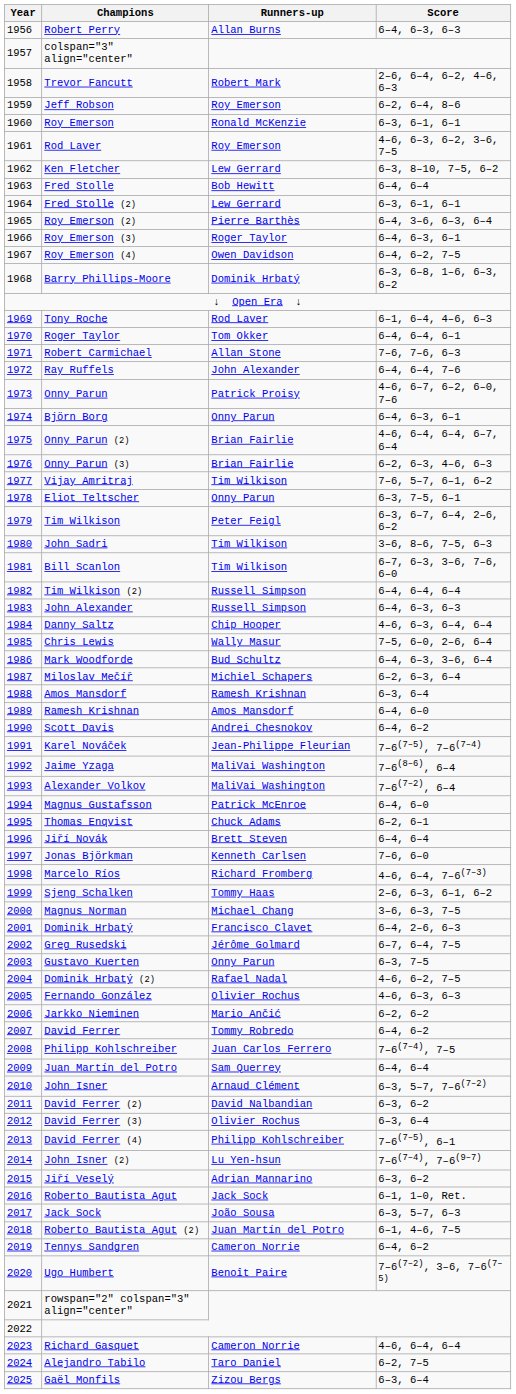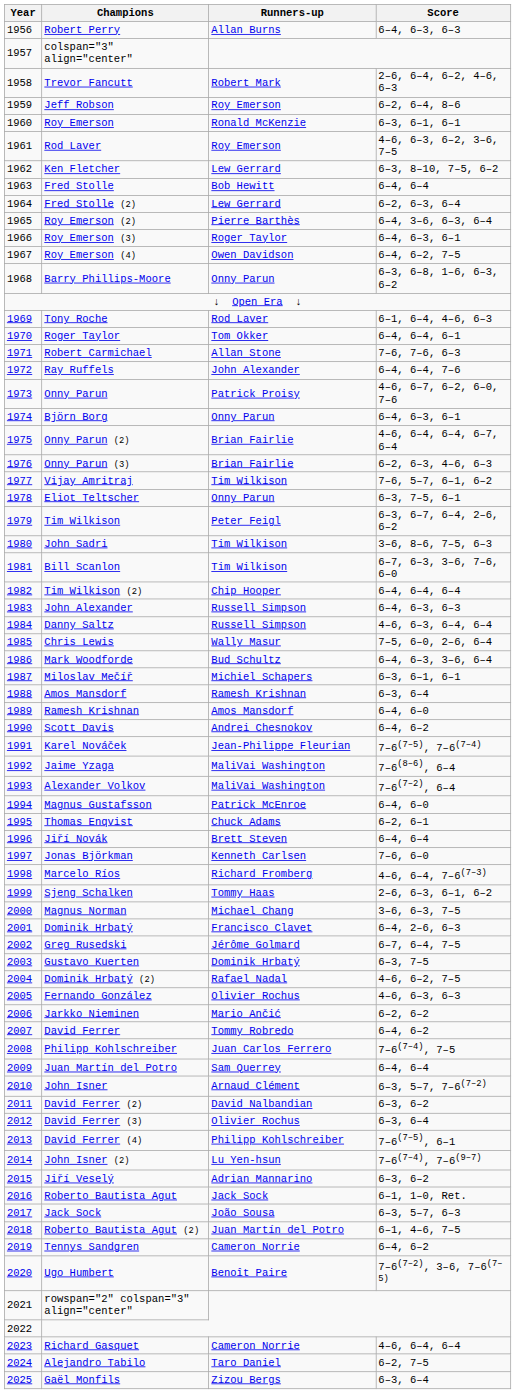(419, 204) 6–3, 6–1, 6–1 -> (419, 204) 6–2, 6–3, 6–4
(256, 279) Dominik Hrbatý -> (243, 279) Onny Parun
(259, 591) Russell Simpson -> (246, 591) Chip Hooper
(246, 625) Chip Hooper -> (259, 625) Russell Simpson
(419, 677) 6–2, 6–3, 6–4 -> (419, 677) 6–3, 6–1, 6–1
(243, 962) Onny Parun -> (256, 962) Dominik Hrbatý
